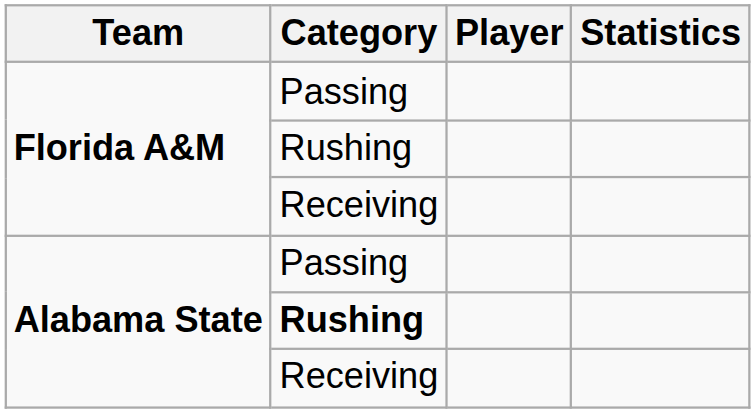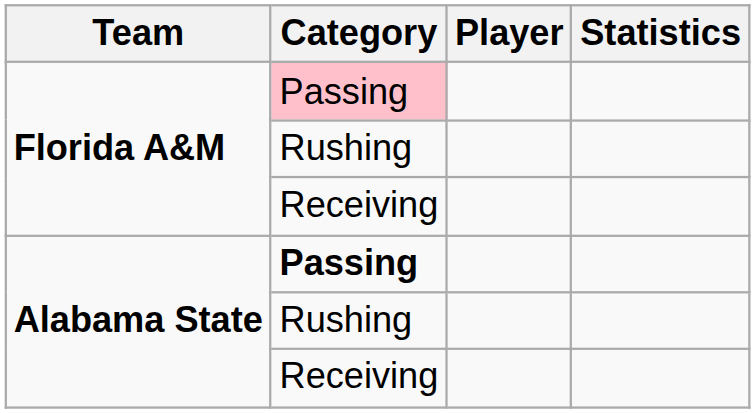(344, 90) no background -> (344, 90) pink background
(344, 262) normal -> (349, 262) bold
(352, 320) bold -> (346, 320) normal
